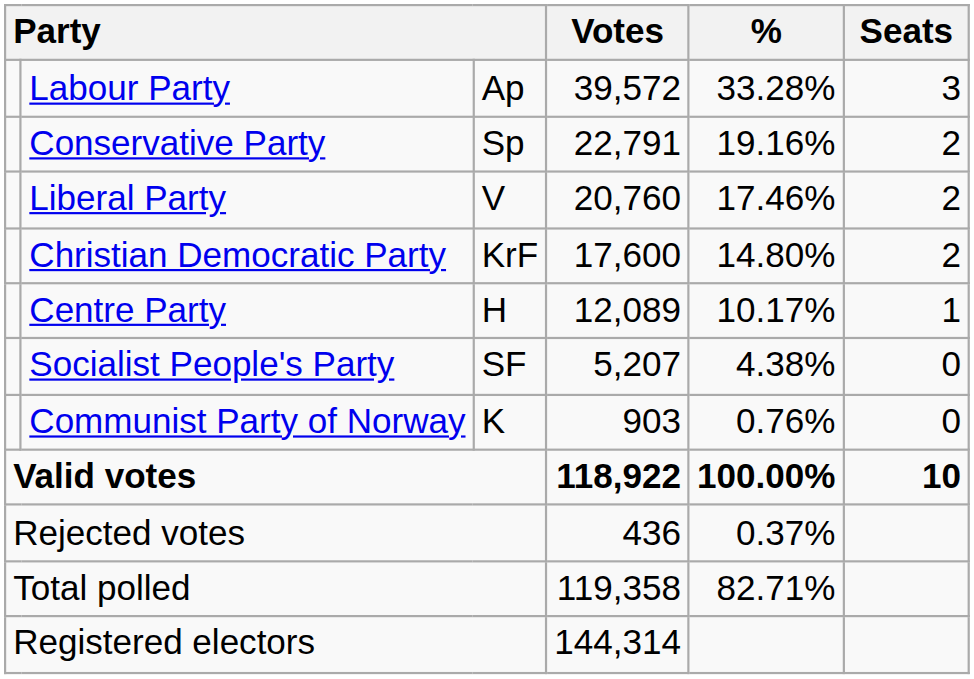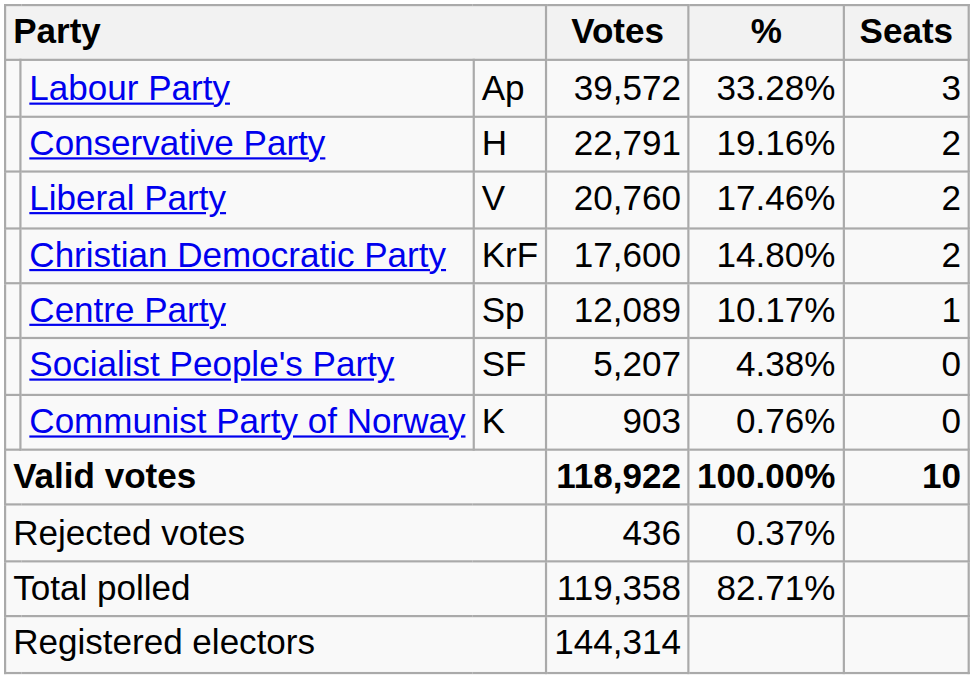(503, 143) Sp -> (494, 143) H
(494, 310) H -> (503, 310) Sp
